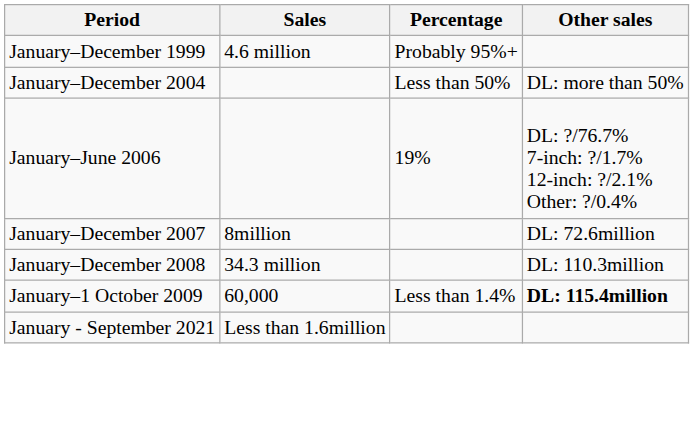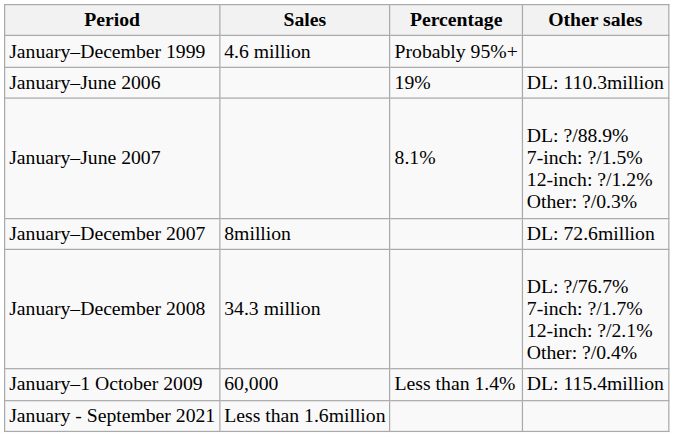- row: (107, 82)
(590, 169) DL: ?/76.7% 7-inch: ?/1.7% 12-inch: ?/2.1% Other: ?/0.4% -> (595, 82) DL: 110.3million
+ row: (85, 158)
(595, 264) DL: 110.3million -> (590, 320) DL: ?/76.7% 7-inch: ?/1.7% 12-inch: ?/2.1% Other: ?/0.4%
(597, 295) bold -> (595, 384) normal
